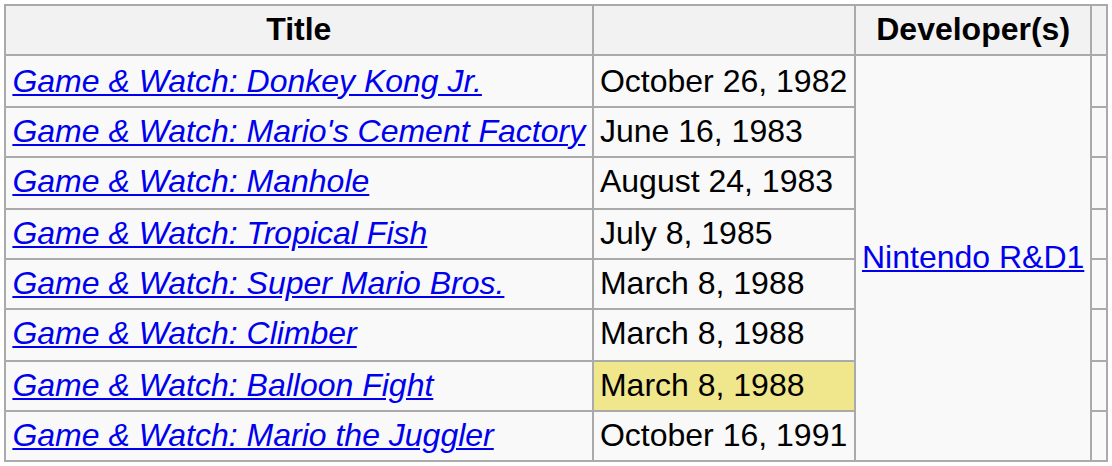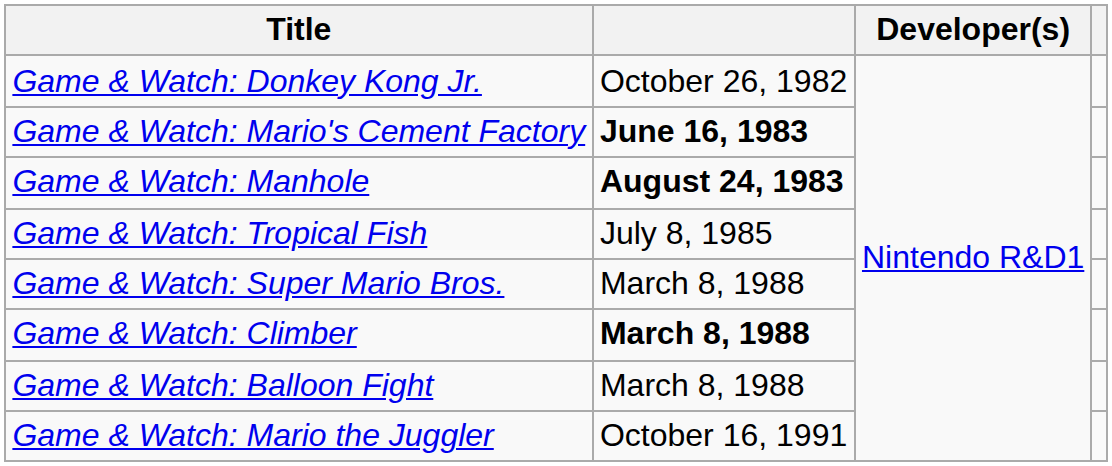(701, 131) normal -> (704, 131) bold
(716, 182) normal -> (722, 182) bold
(702, 334) normal -> (705, 334) bold
(702, 385) khaki background -> (702, 385) no background
